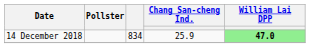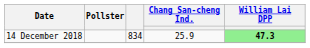(265, 37) 47.0 -> (265, 37) 47.3
